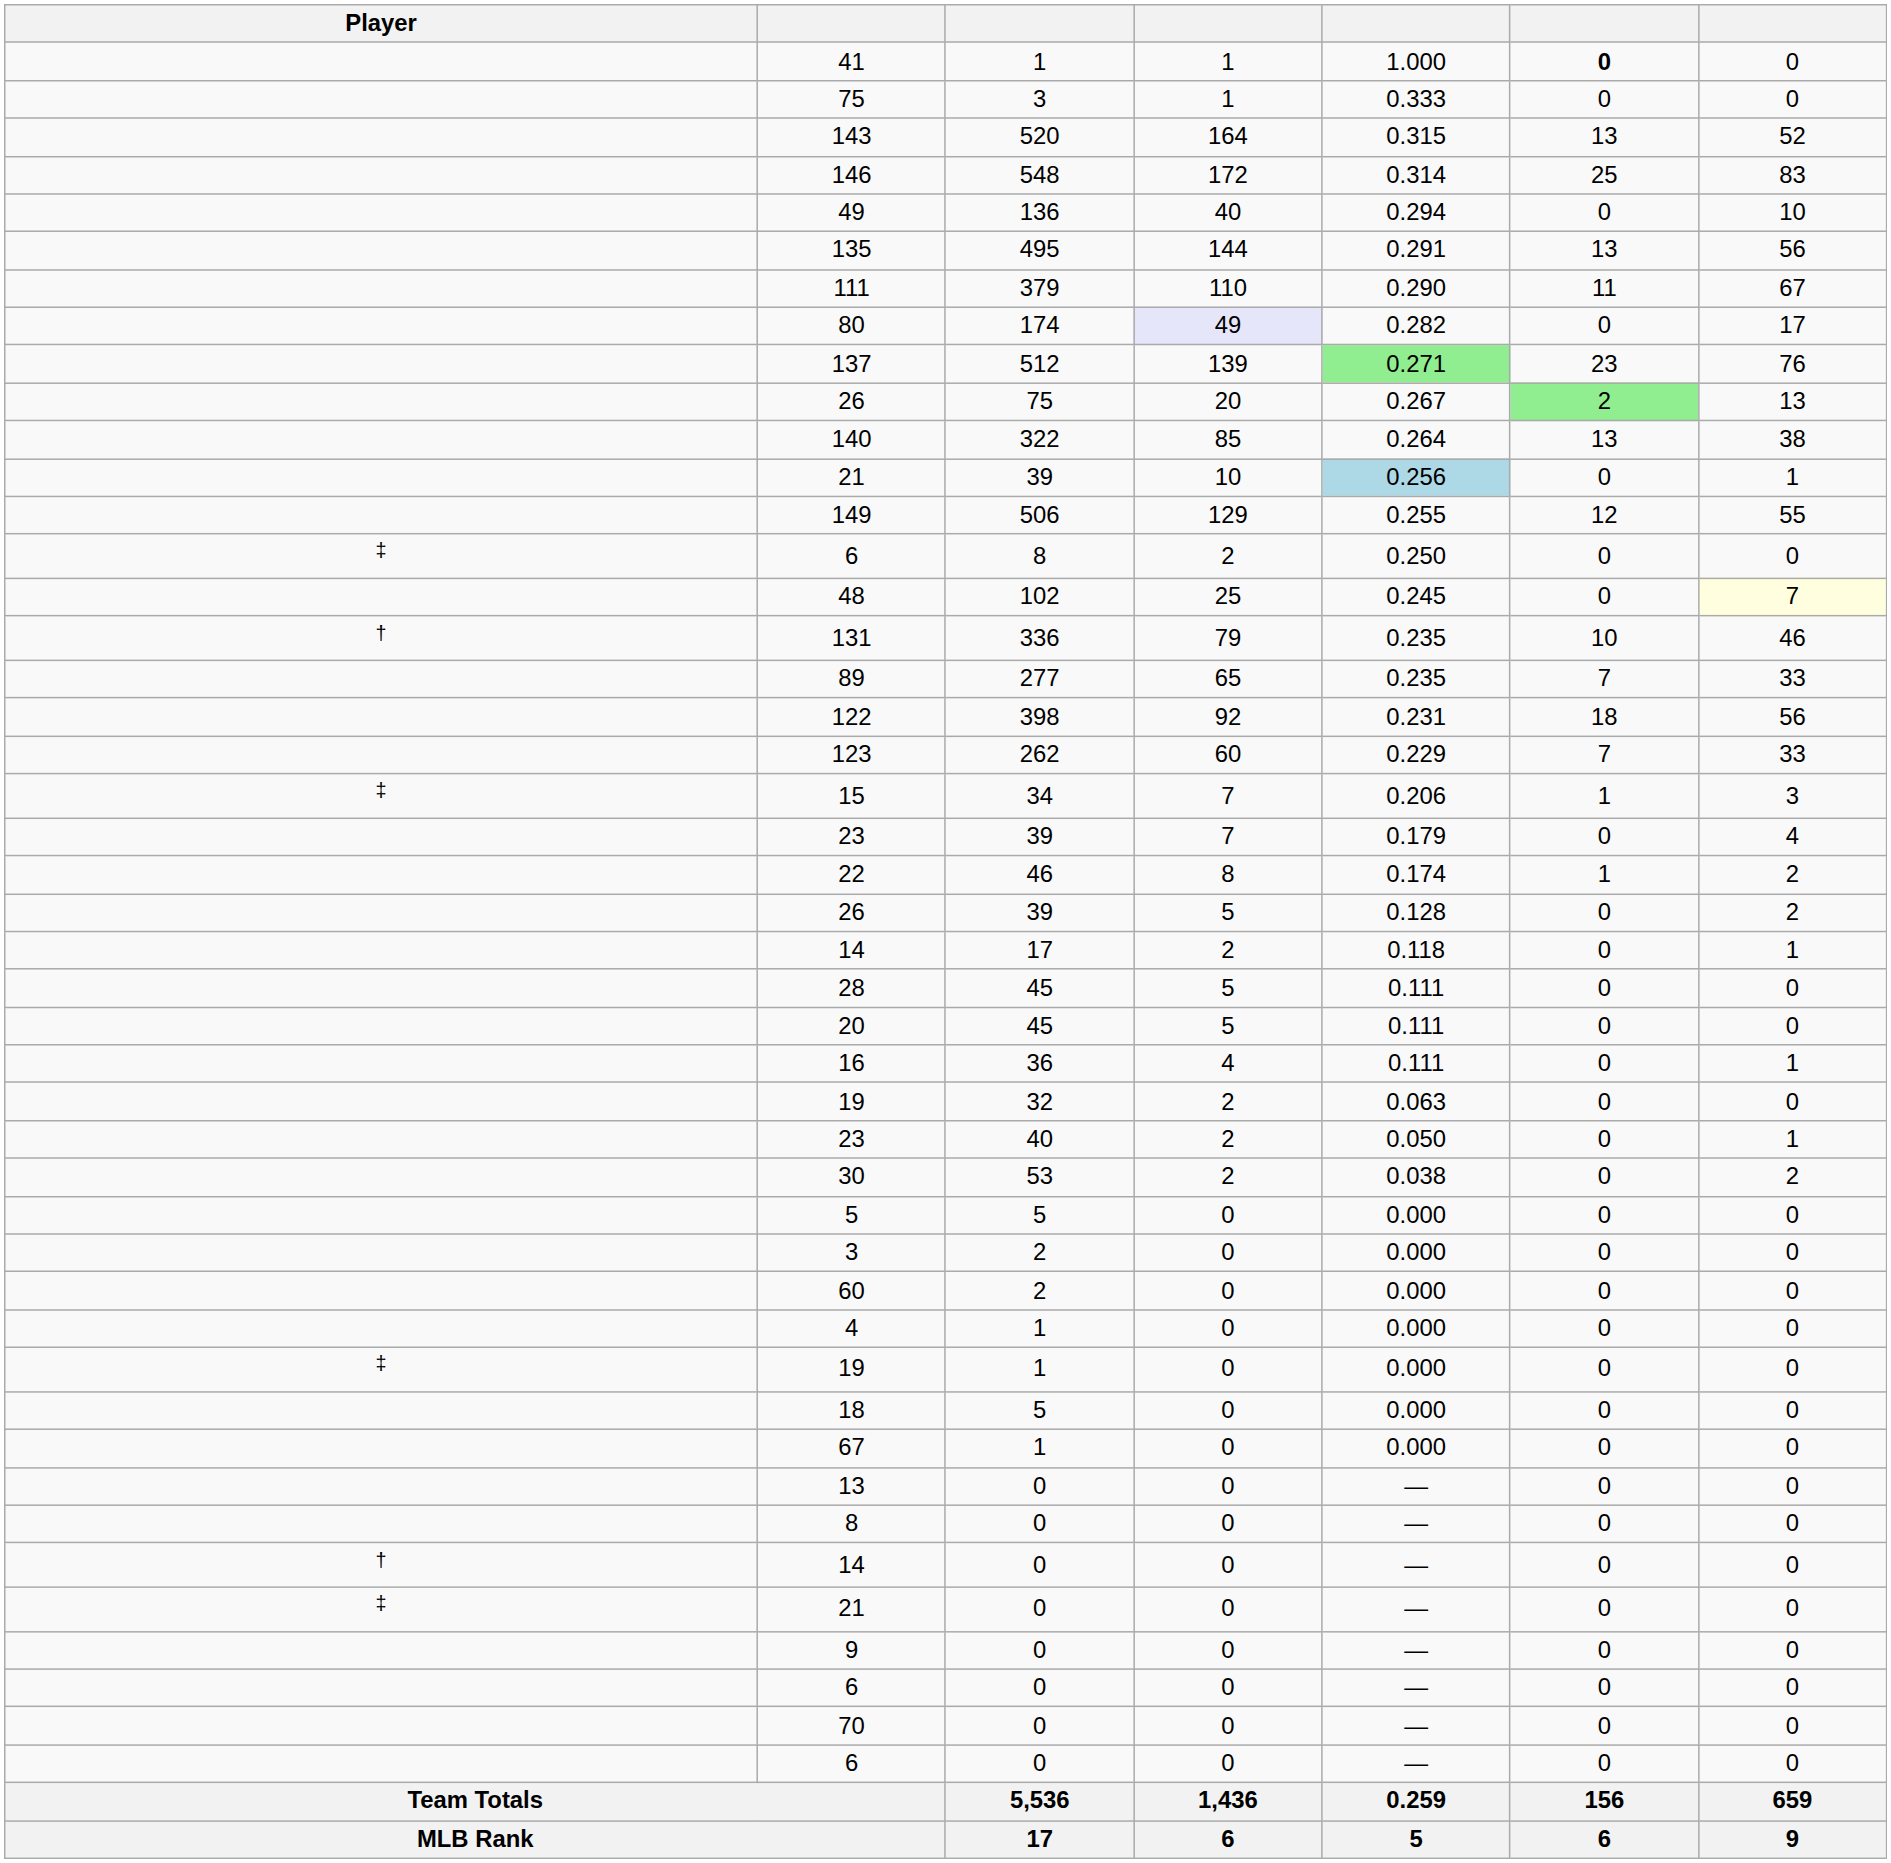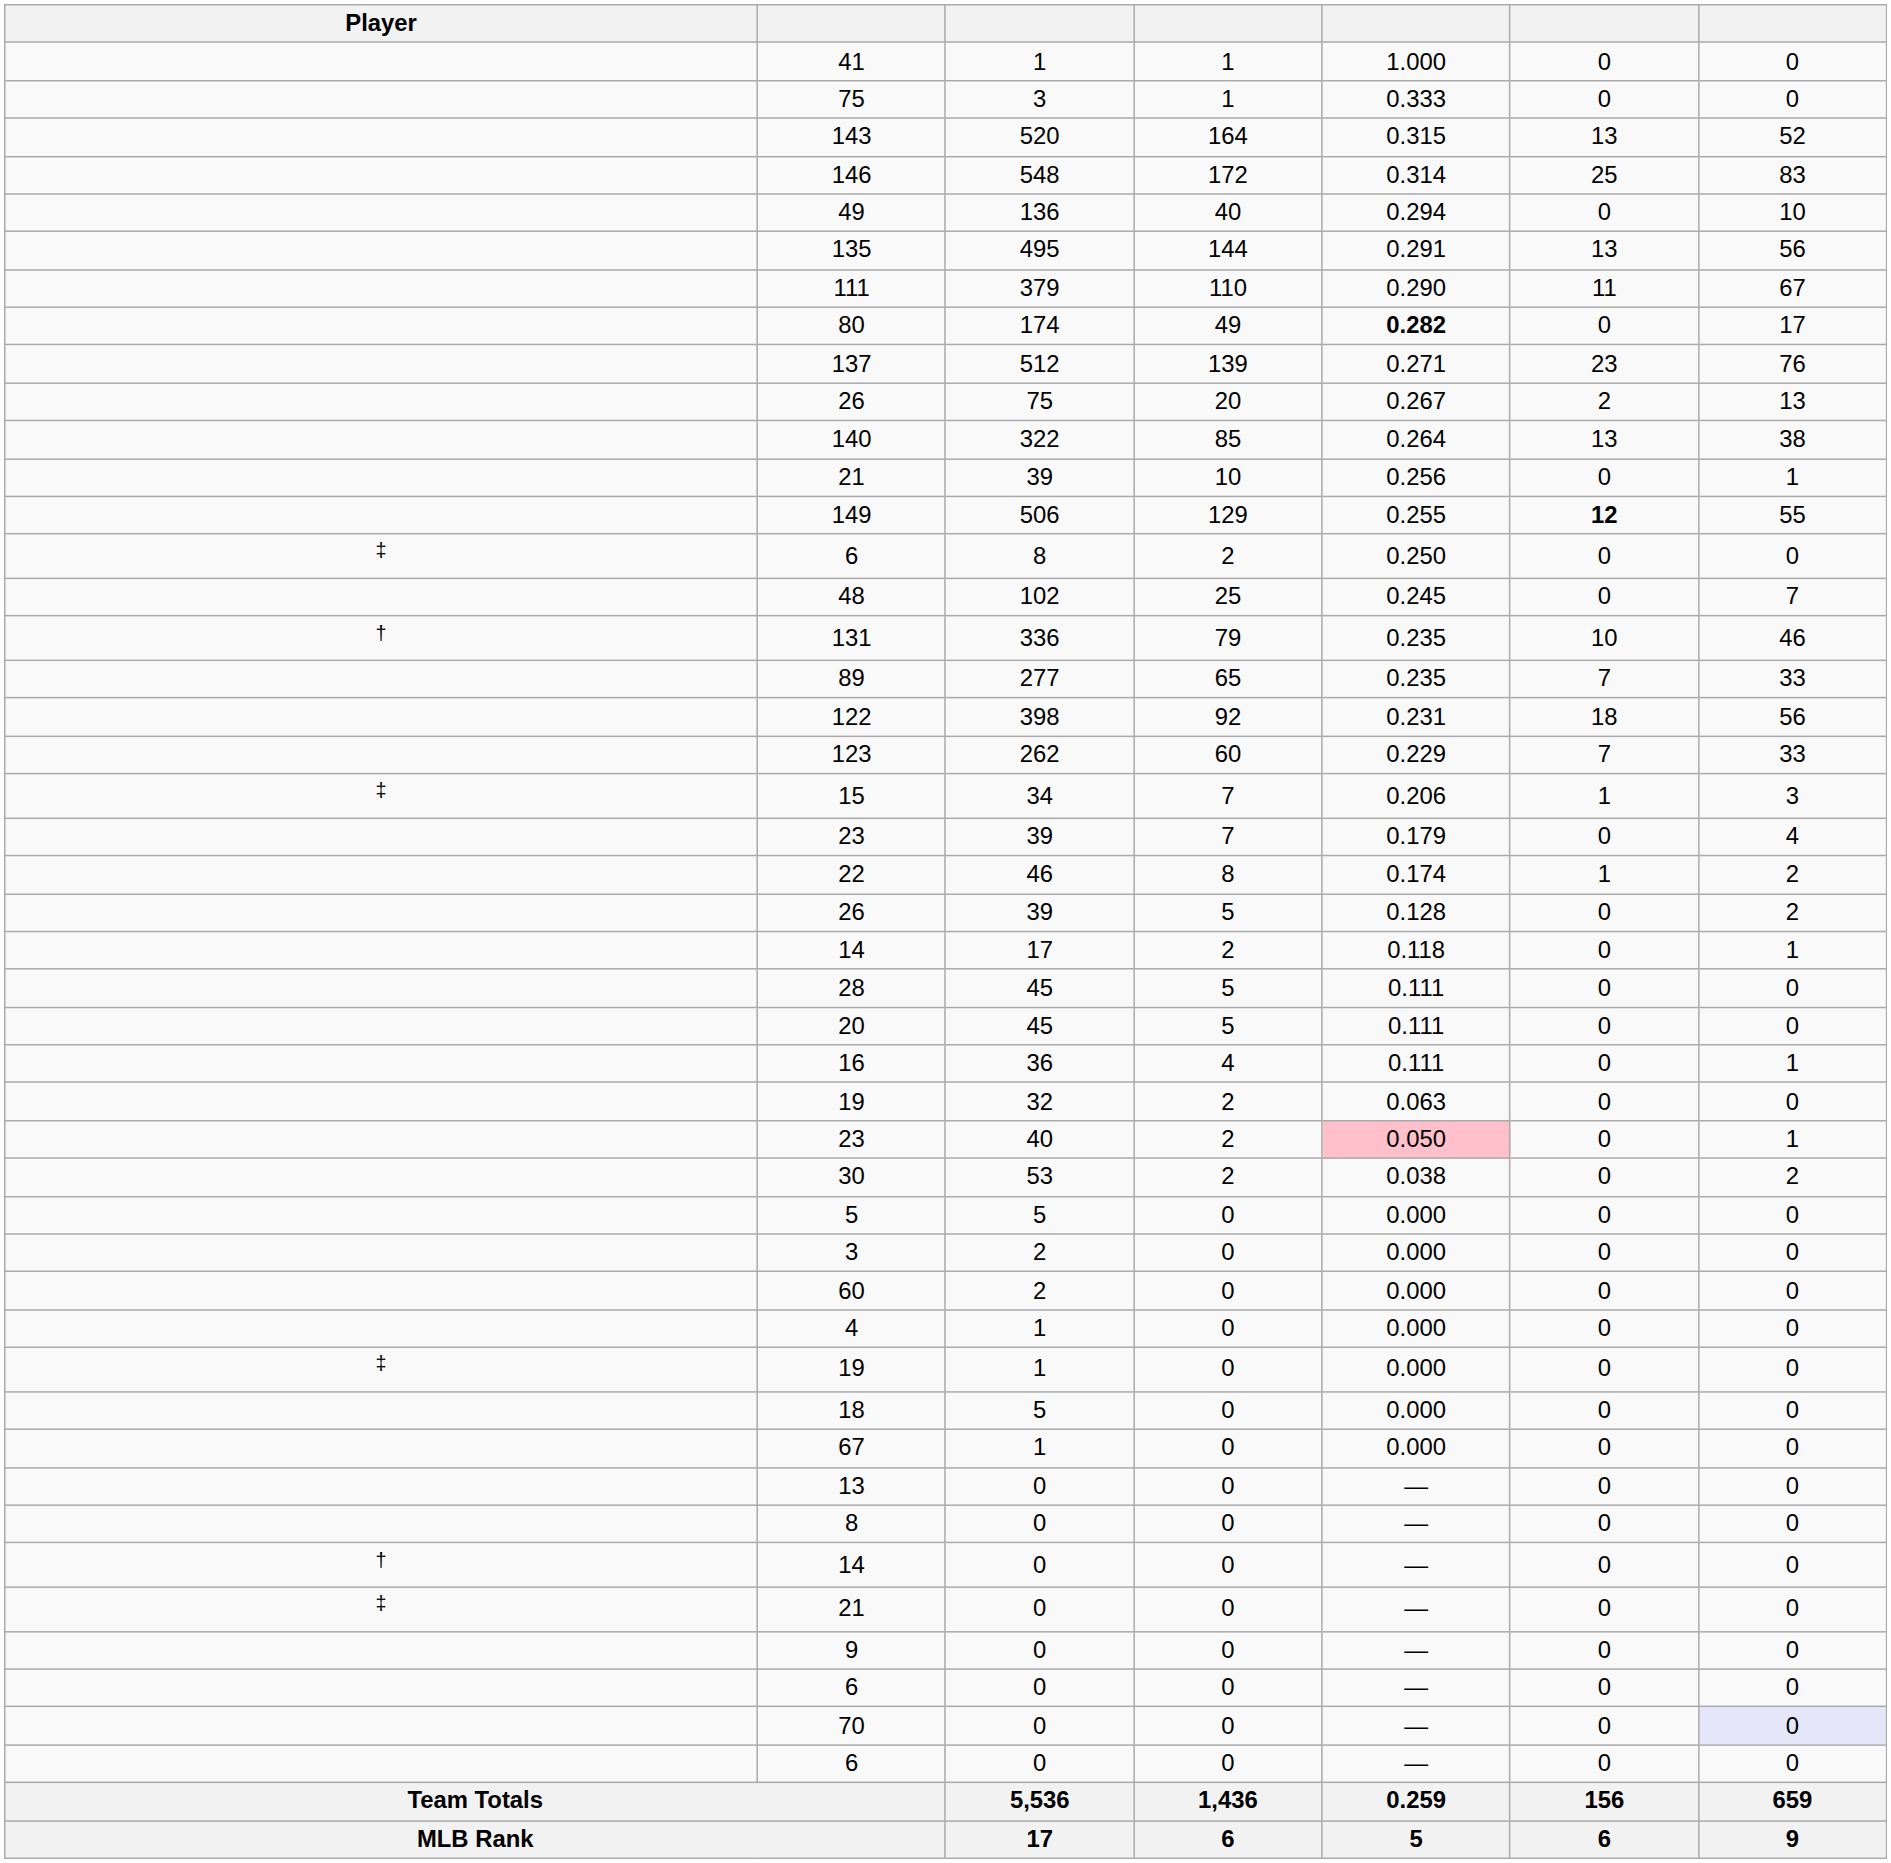(1604, 61) bold -> (1604, 61) normal
(1228, 325) lavender background -> (1228, 325) no background
(1416, 325) normal -> (1416, 325) bold
(1416, 363) lightgreen background -> (1416, 363) no background
(1604, 401) lightgreen background -> (1604, 401) no background
(1416, 477) lightblue background -> (1416, 477) no background
(1604, 514) normal -> (1604, 514) bold
(1792, 596) lightyellow background -> (1792, 596) no background
(1416, 1139) no background -> (1416, 1139) pink background
(1792, 1725) no background -> (1792, 1725) lavender background
